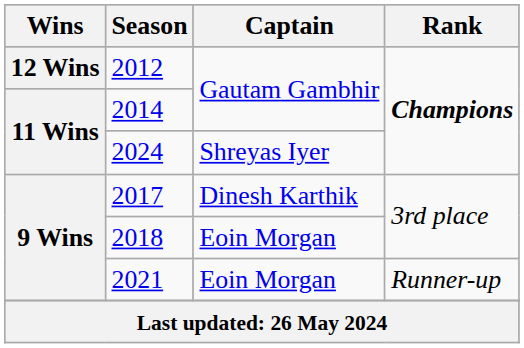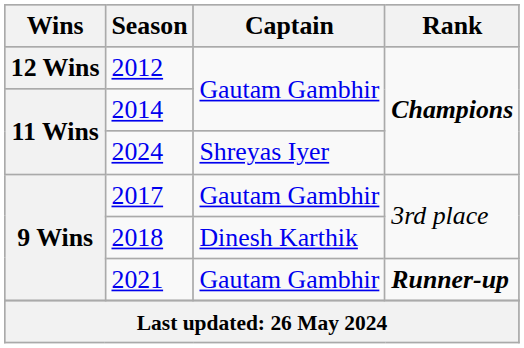(279, 194) Dinesh Karthik -> (289, 194) Gautam Gambhir
(268, 237) Eoin Morgan -> (279, 237) Dinesh Karthik
(268, 279) Eoin Morgan -> (289, 279) Gautam Gambhir
(446, 279) normal -> (450, 279) bold
